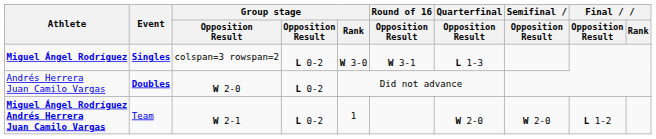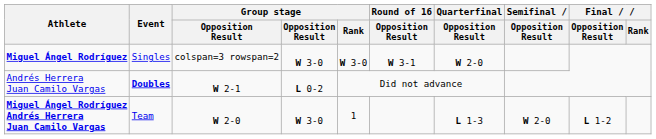(151, 57) bold -> (151, 57) normal
(309, 63) L 0-2 -> (309, 63) W 3-0
(469, 63) L 1-3 -> (469, 63) W 2-0
(227, 89) W 2-0 -> (227, 89) W 2-1
(227, 120) W 2-1 -> (227, 120) W 2-0
(309, 120) L 0-2 -> (309, 120) W 3-0
(469, 120) W 2-0 -> (469, 120) L 1-3
